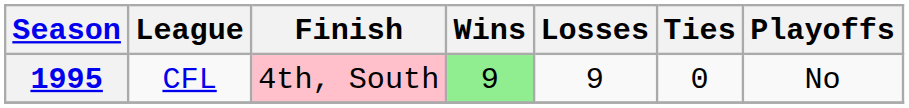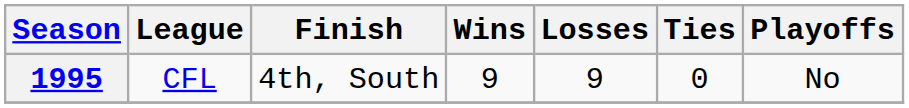(349, 79) pink background -> (349, 79) no background
(490, 79) lightgreen background -> (490, 79) no background
